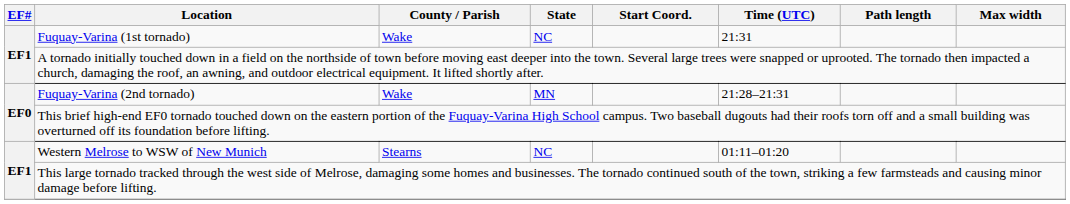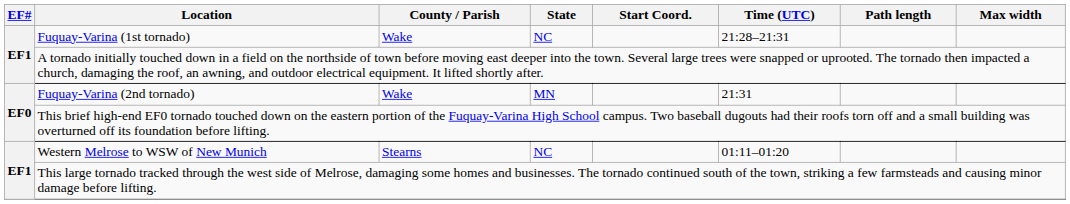(737, 36) 21:31 -> (756, 36) 21:28–21:31
(756, 94) 21:28–21:31 -> (737, 94) 21:31
